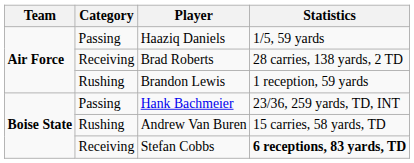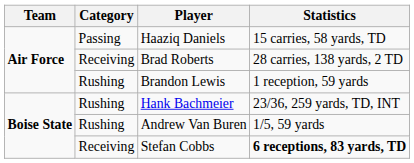(289, 37) 1/5, 59 yards -> (319, 37) 15 carries, 58 yards, TD
(100, 103) Passing -> (101, 103) Rushing
(319, 125) 15 carries, 58 yards, TD -> (289, 125) 1/5, 59 yards
